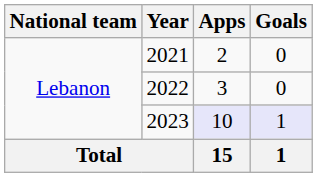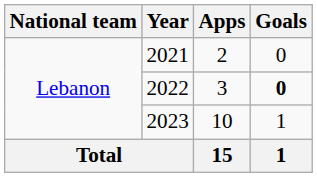(281, 88) normal -> (281, 88) bold
(222, 121) lavender background -> (222, 121) no background
(281, 121) lavender background -> (281, 121) no background
